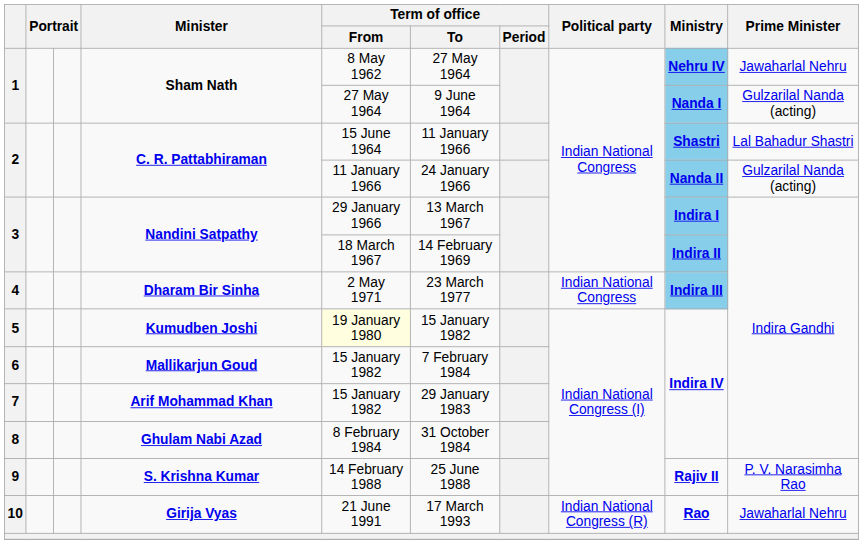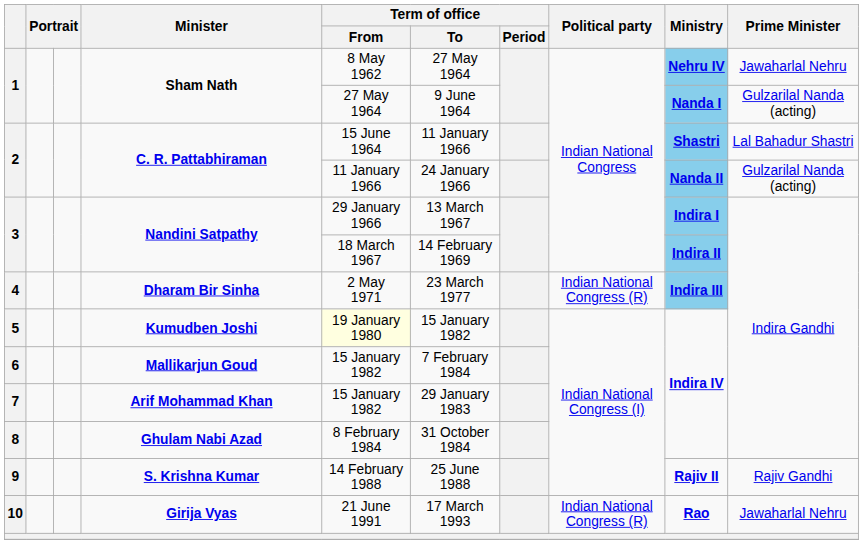(607, 290) Indian National Congress -> (607, 290) Indian National Congress (R)
(793, 477) P. V. Narasimha Rao -> (793, 477) Rajiv Gandhi
